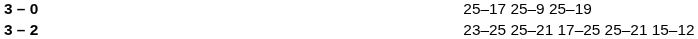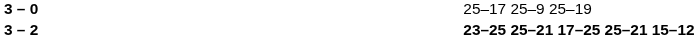(579, 29) normal -> (579, 29) bold
